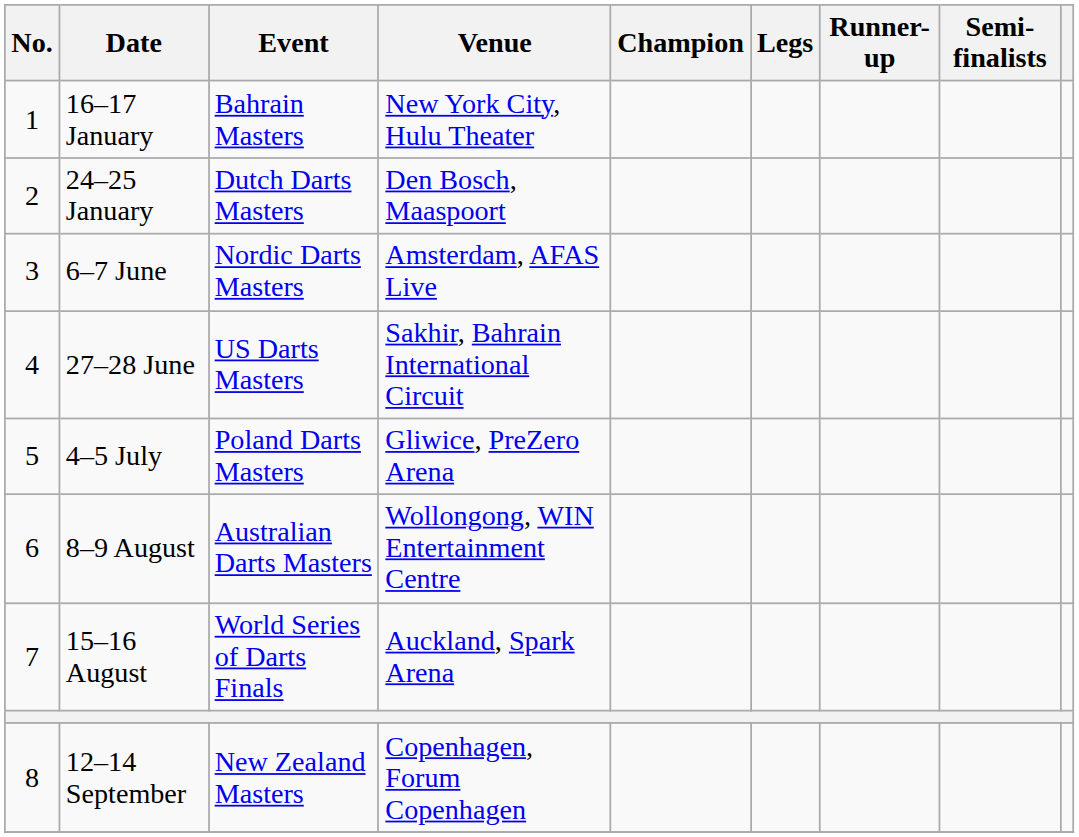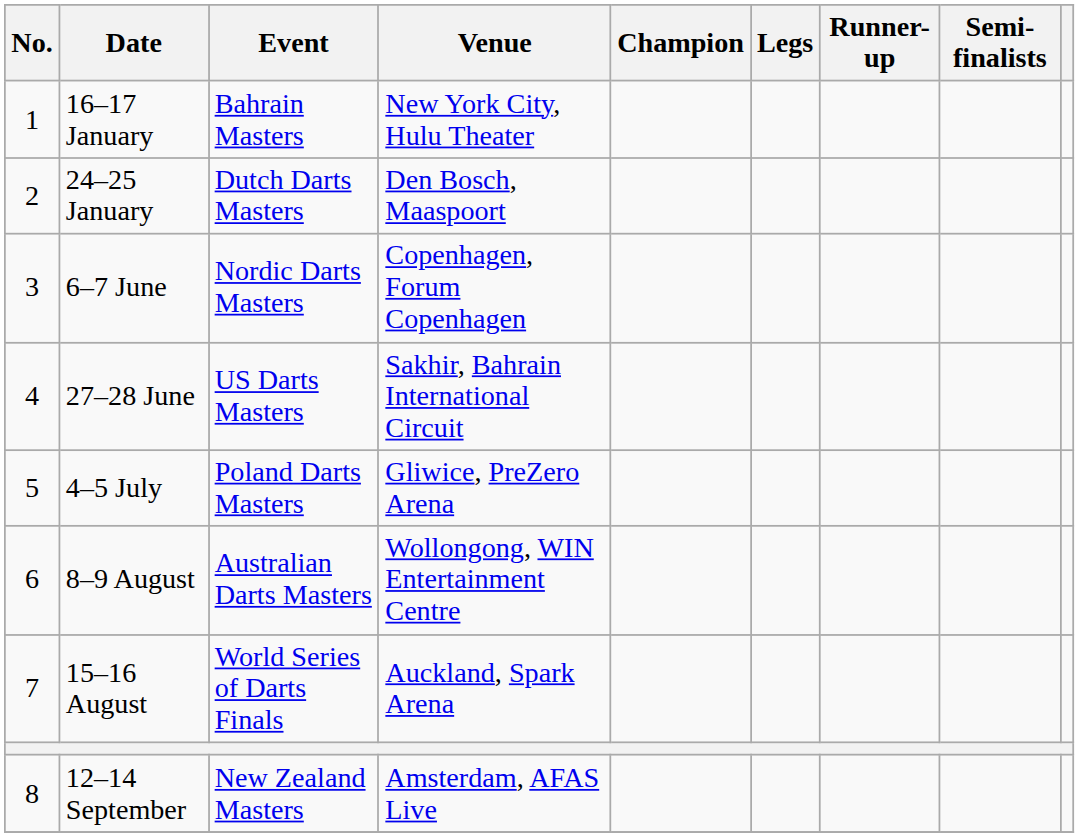(492, 271) Amsterdam, AFAS Live -> (459, 287) Copenhagen, Forum Copenhagen
(459, 777) Copenhagen, Forum Copenhagen -> (492, 793) Amsterdam, AFAS Live
